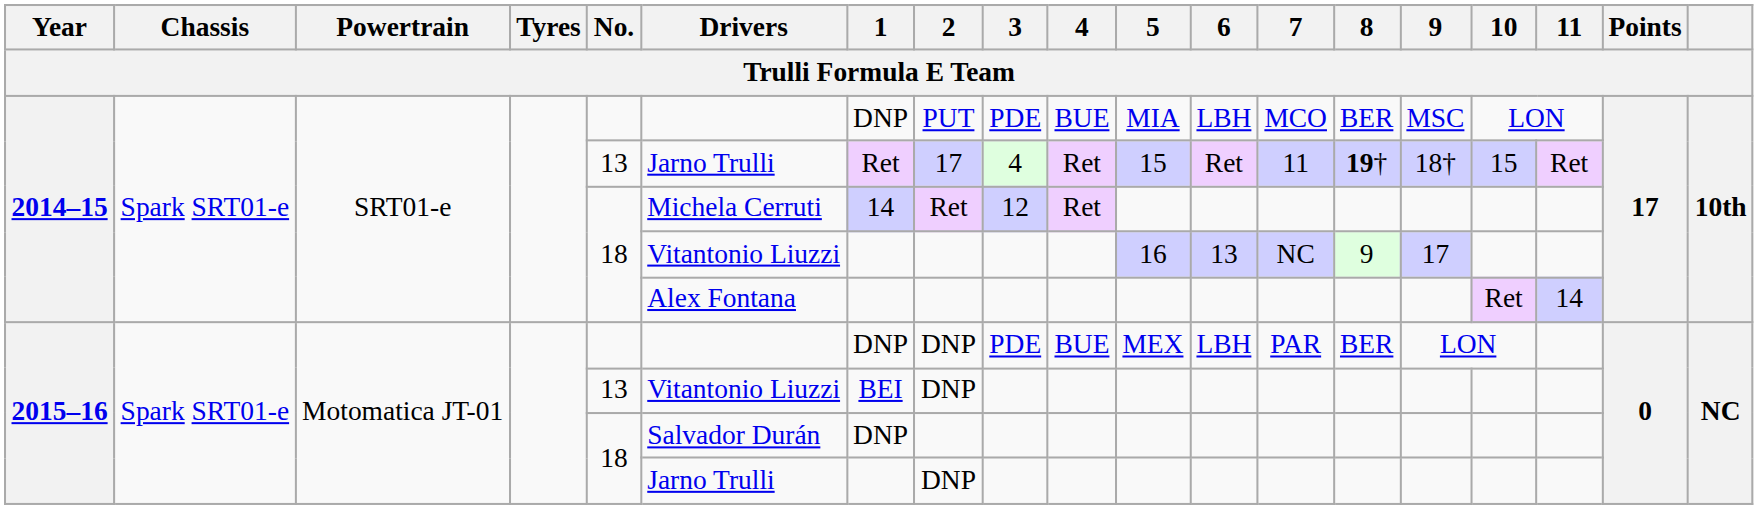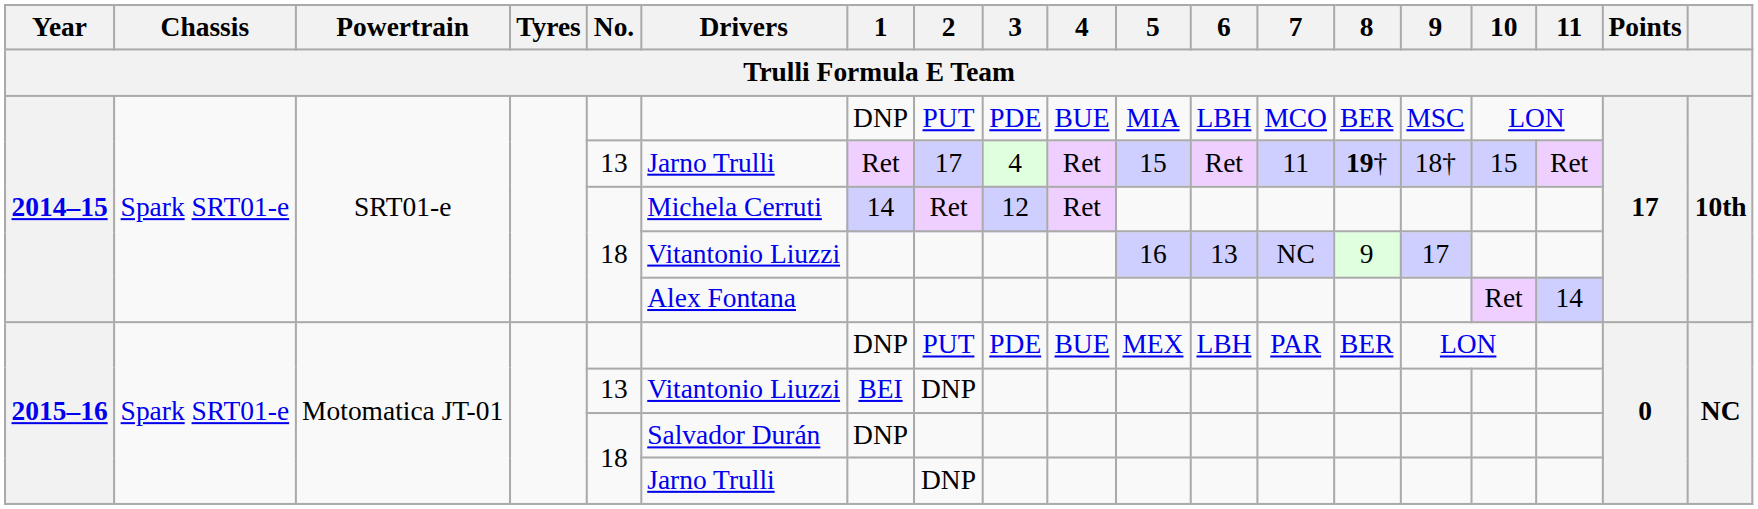(948, 344) DNP -> (948, 344) PUT
